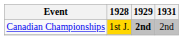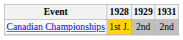(143, 27) bold -> (143, 27) normal
